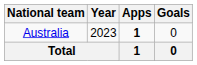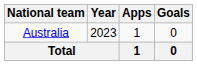(137, 32) bold -> (137, 32) normal
